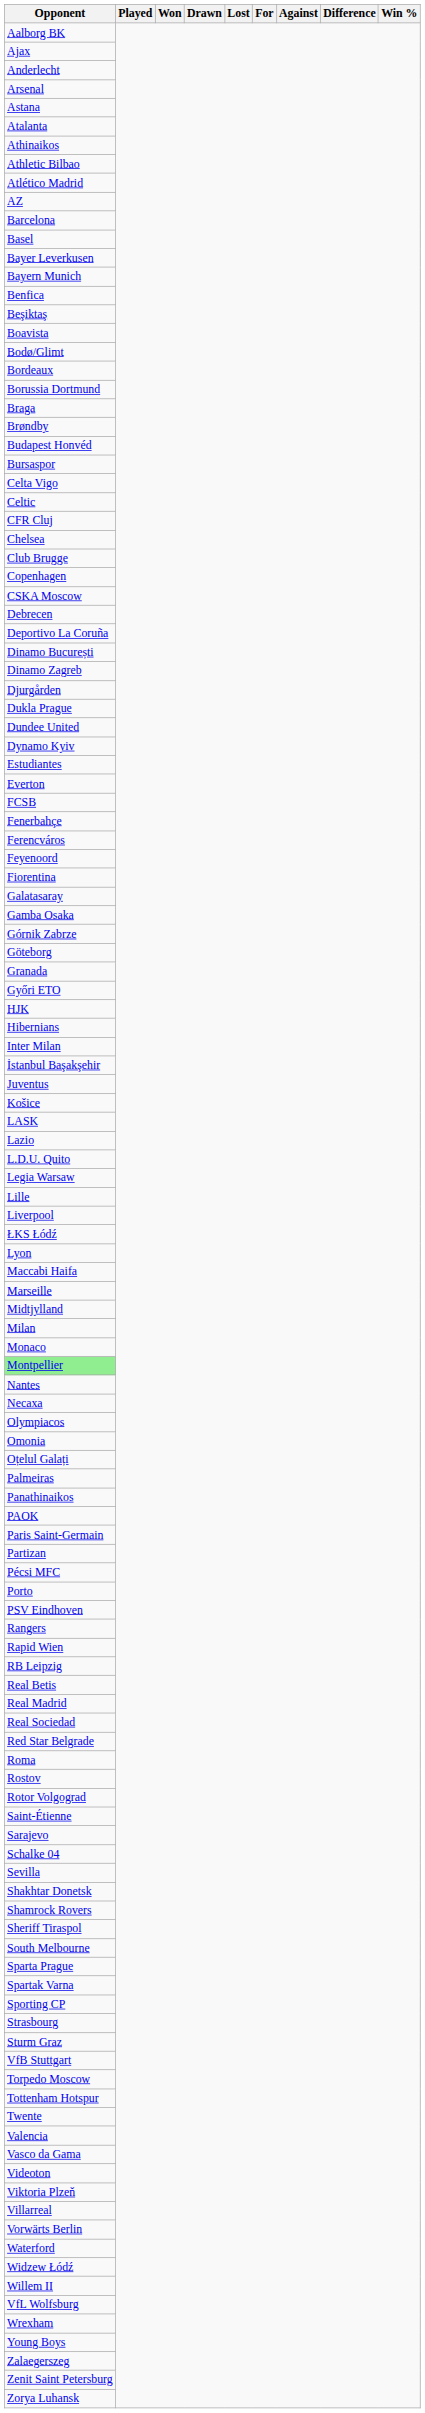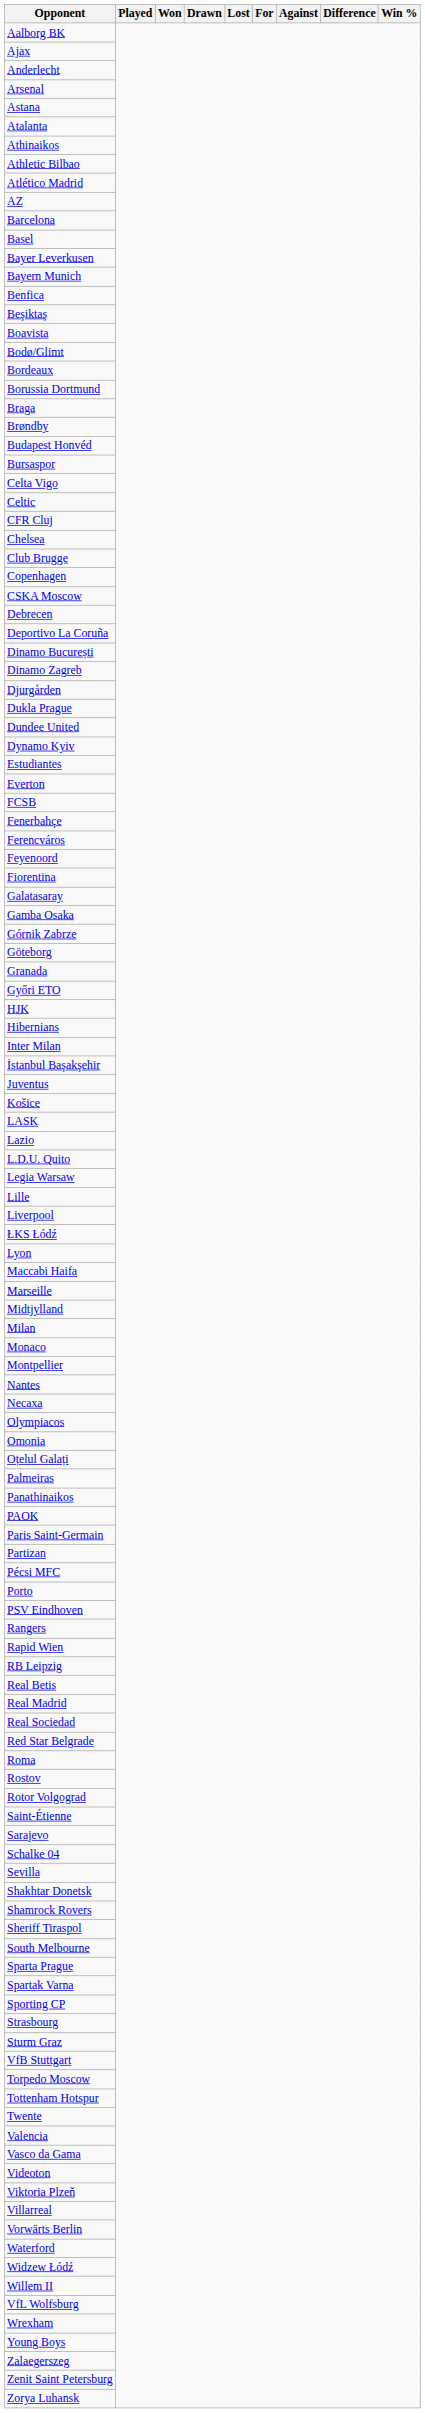(35, 1365) lightgreen background -> (35, 1365) no background
